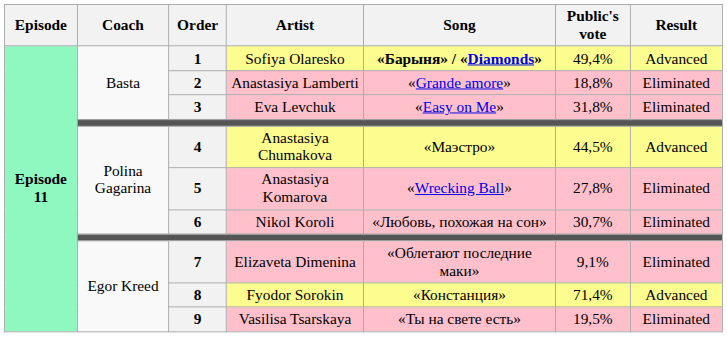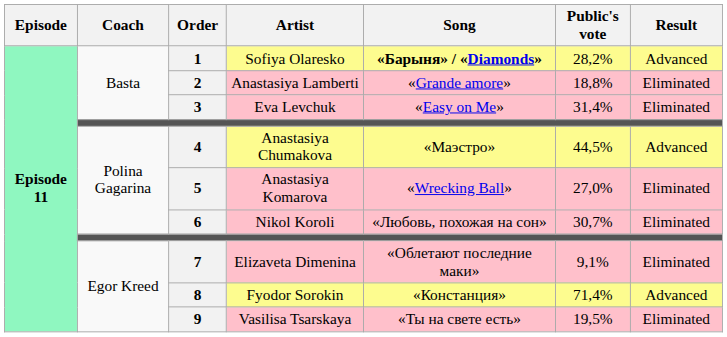(593, 58) 49,4% -> (593, 58) 28,2%
(593, 107) 31,8% -> (593, 107) 31,4%
(593, 188) 27,8% -> (593, 188) 27,0%
